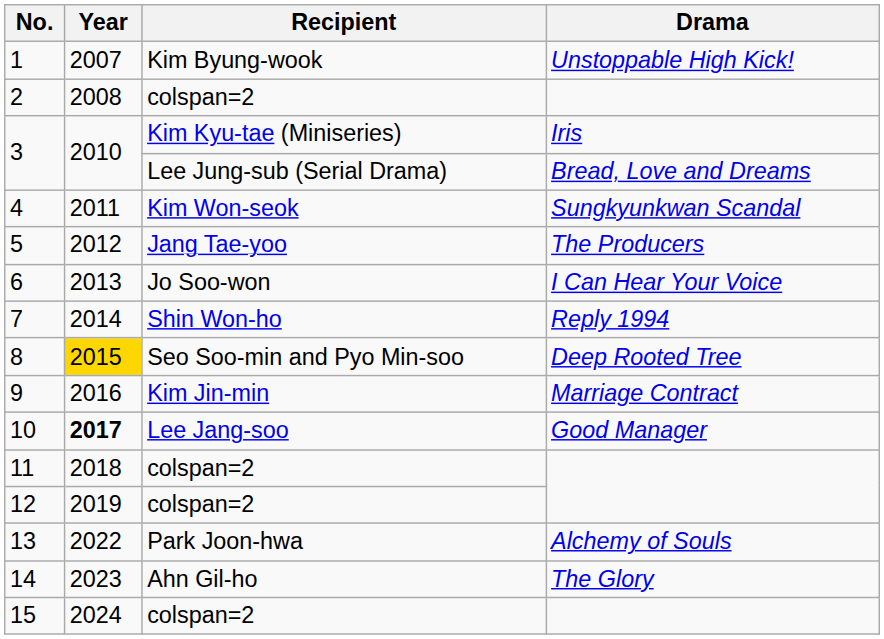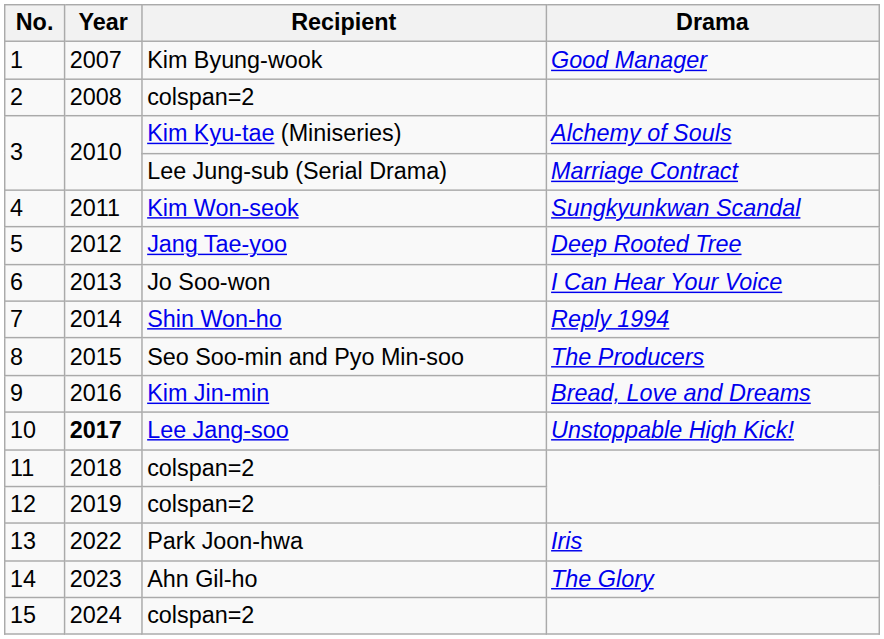(672, 60) Unstoppable High Kick! -> (629, 60) Good Manager
(567, 134) Iris -> (641, 134) Alchemy of Souls
(681, 171) Bread, Love and Dreams -> (645, 171) Marriage Contract
(628, 245) The Producers -> (646, 245) Deep Rooted Tree
(96, 356) gold background -> (96, 356) no background
(646, 356) Deep Rooted Tree -> (628, 356) The Producers
(645, 393) Marriage Contract -> (681, 393) Bread, Love and Dreams
(629, 430) Good Manager -> (672, 430) Unstoppable High Kick!
(641, 541) Alchemy of Souls -> (567, 541) Iris
